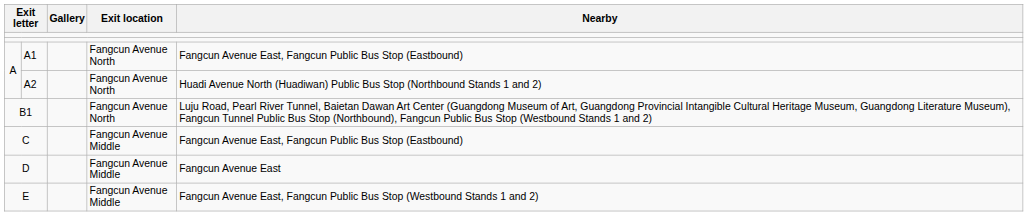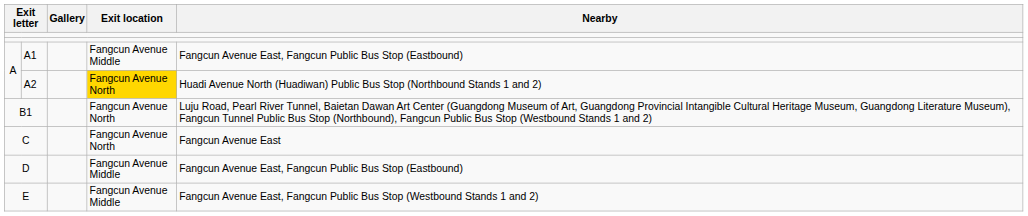(128, 56) Fangcun Avenue North -> (128, 56) Fangcun Avenue Middle
(128, 84) no background -> (128, 84) gold background
(128, 140) Fangcun Avenue Middle -> (128, 140) Fangcun Avenue North
(321, 140) Fangcun Avenue East, Fangcun Public Bus Stop (Eastbound) -> (230, 140) Fangcun Avenue East
(230, 169) Fangcun Avenue East -> (321, 169) Fangcun Avenue East, Fangcun Public Bus Stop (Eastbound)
